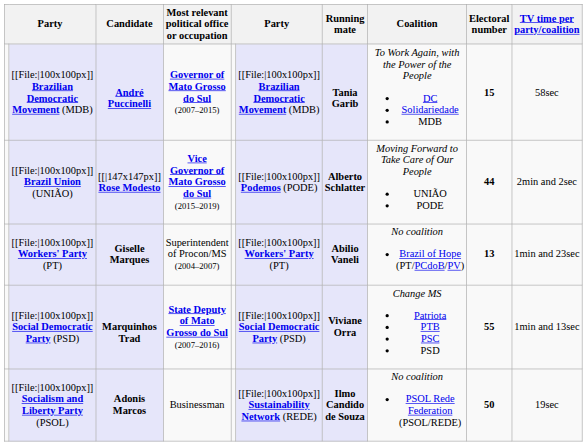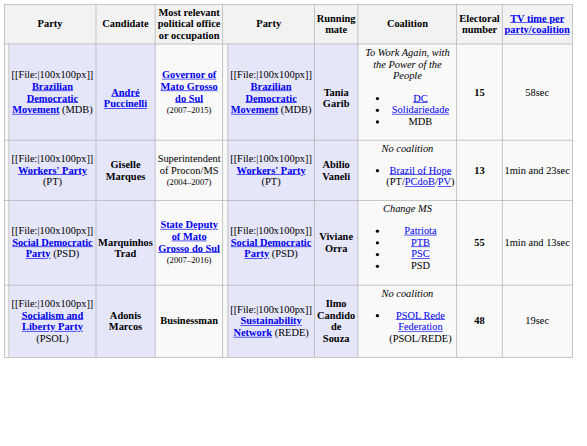- row: (52, 182)
(197, 405) normal -> (189, 321) bold
(489, 405) 50 -> (480, 321) 48
